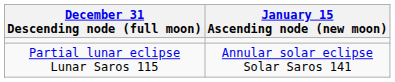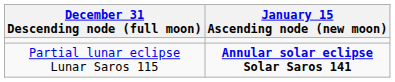(297, 60) normal -> (297, 60) bold
